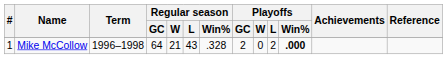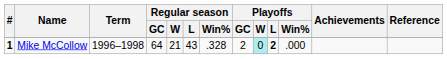(10, 45) normal -> (10, 45) bold
(260, 45) no background -> (260, 45) paleturquoise background
(273, 45) normal -> (273, 45) bold
(295, 45) bold -> (295, 45) normal
